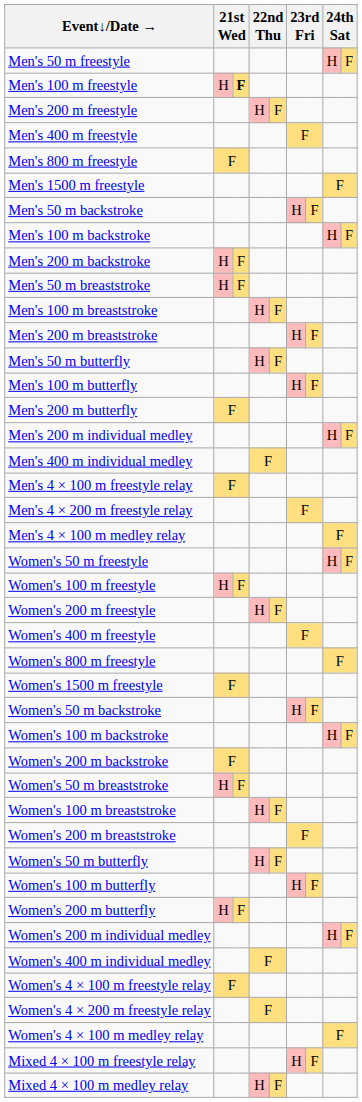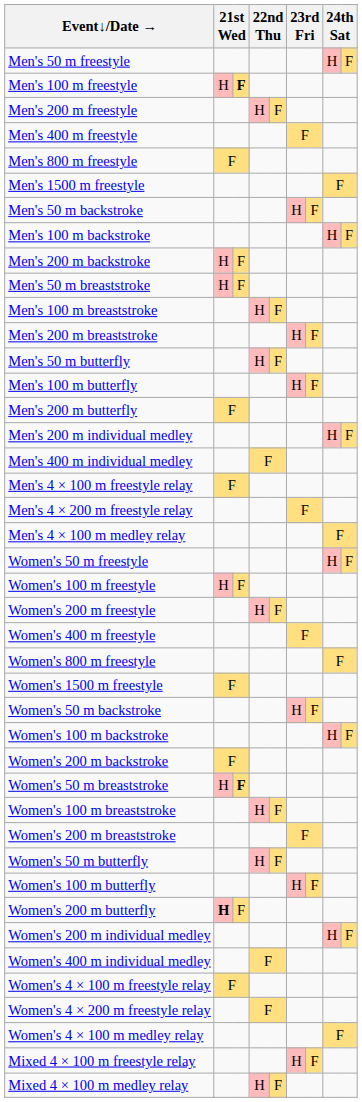(241, 785) normal -> (241, 785) bold
(223, 910) normal -> (224, 910) bold
